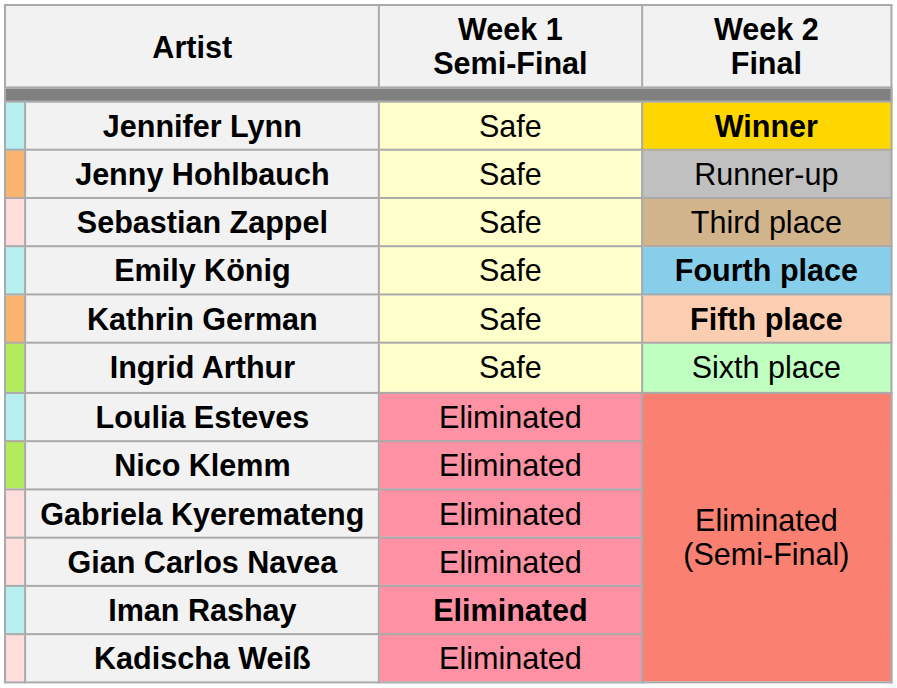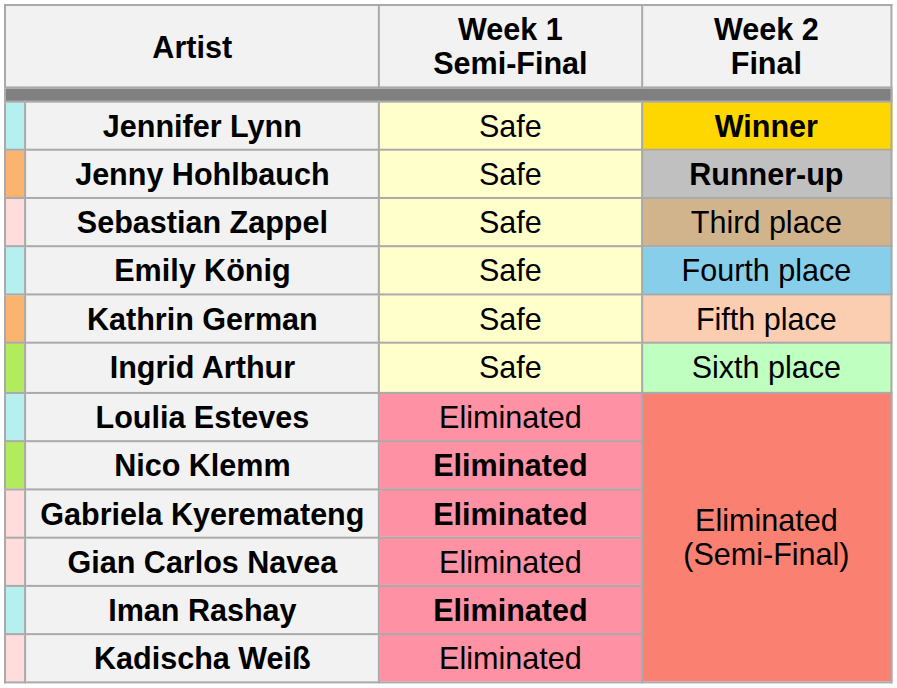(766, 174) normal -> (766, 174) bold
(766, 271) bold -> (766, 271) normal
(766, 320) bold -> (766, 320) normal
(510, 465) normal -> (510, 465) bold
(510, 513) normal -> (510, 513) bold
